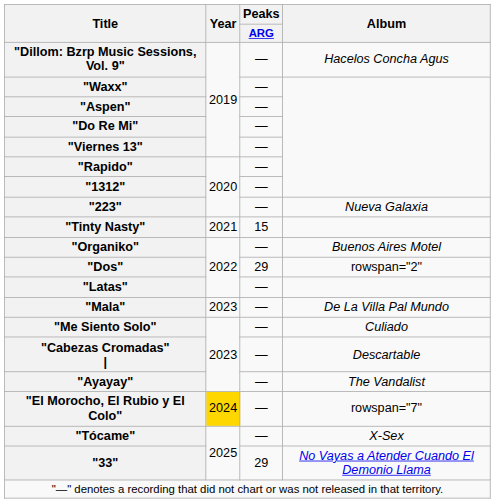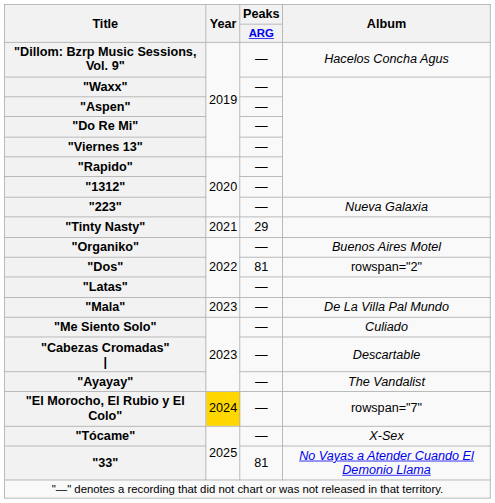(261, 227) 15 -> (261, 227) 29
(261, 267) 29 -> (261, 267) 81
(261, 463) 29 -> (261, 463) 81
